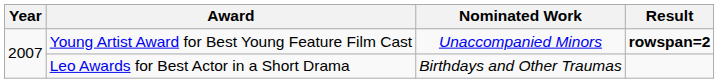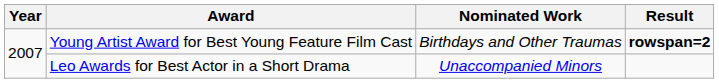(520, 41) Unaccompanied Minors -> (520, 41) Birthdays and Other Traumas
(520, 66) Birthdays and Other Traumas -> (520, 66) Unaccompanied Minors
